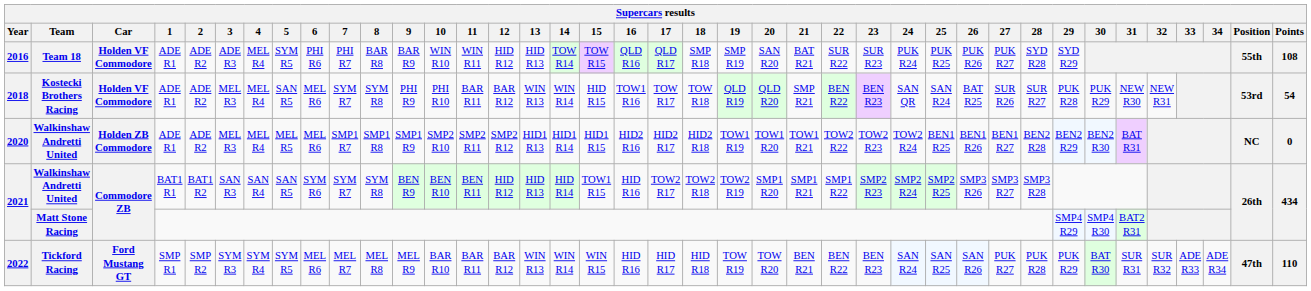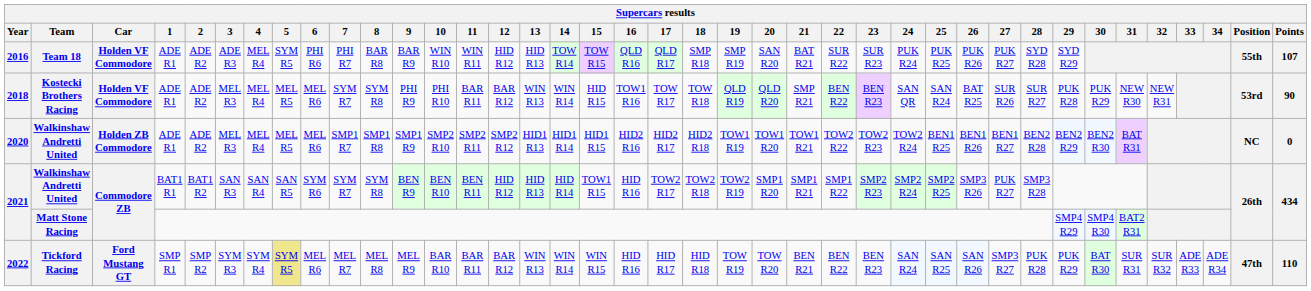(1290, 57) 108 -> (1290, 57) 107
(286, 95) SAN R5 -> (286, 95) MEL R5
(1290, 95) 54 -> (1290, 95) 90
(1005, 186) SMP3 R27 -> (1005, 186) PUK R27
(286, 263) no background -> (286, 263) khaki background
(1005, 263) PUK R27 -> (1005, 263) SMP3 R27
